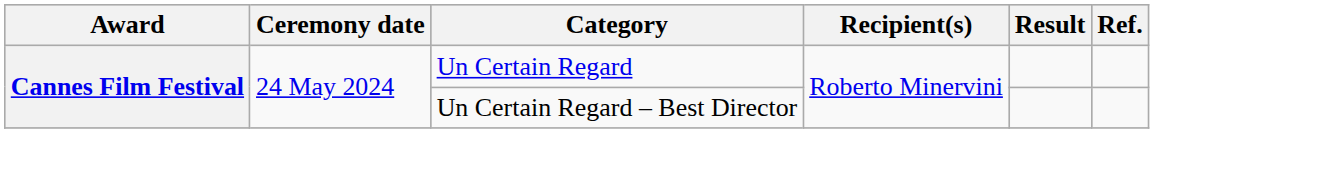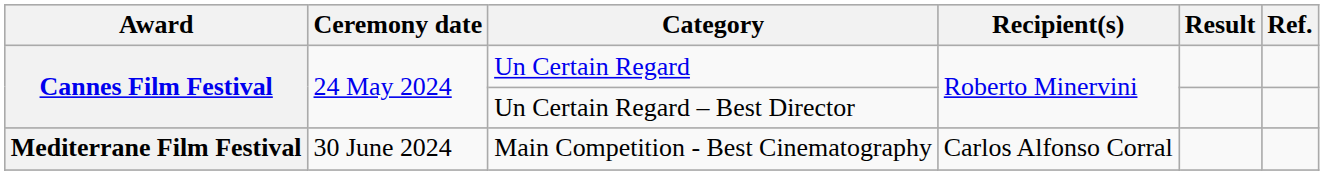+ row: (713, 148)
